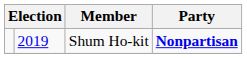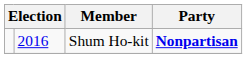(33, 41) 2019 -> (33, 41) 2016
